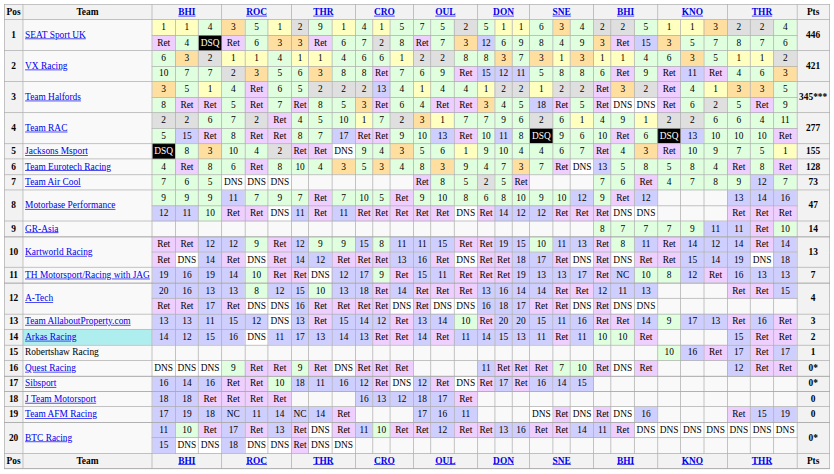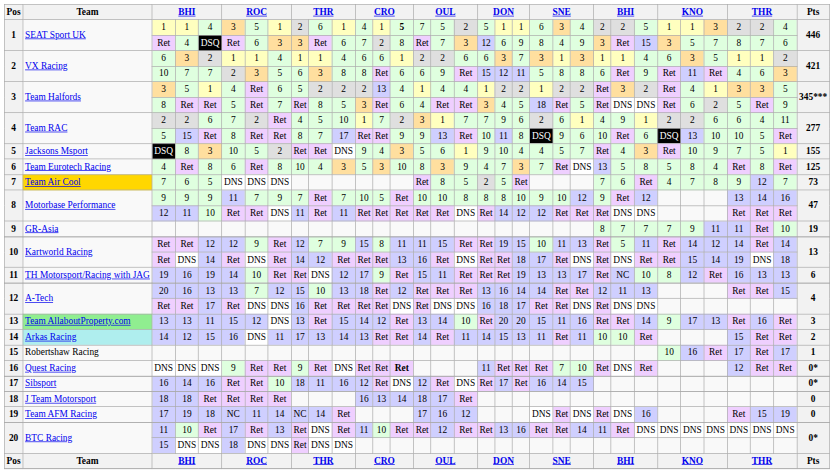(320, 27) 9 -> (320, 27) 6
(402, 27) normal -> (402, 27) bold
(466, 58) 8 -> (466, 58) 6
(486, 58) 8 -> (486, 58) 6
(402, 73) 7 -> (402, 73) 6
(422, 135) 10 -> (422, 135) 9
(762, 135) 10 -> (762, 135) 5
(257, 151) 4 -> (257, 151) 5
(562, 151) 6 -> (562, 151) 5
(402, 166) 4 -> (402, 166) 10
(813, 166) 128 -> (813, 166) 125
(53, 182) no background -> (53, 182) gold background
(422, 197) 9 -> (422, 197) 10
(486, 197) 6 -> (486, 197) 8
(813, 228) 14 -> (813, 228) 19
(320, 244) 9 -> (320, 244) 7
(623, 244) 8 -> (623, 244) 5
(813, 275) 7 -> (813, 275) 6
(257, 290) 8 -> (257, 290) 7
(402, 290) 14 -> (402, 290) 12
(78, 321) no background -> (78, 321) lightgreen background
(402, 367) normal -> (402, 367) bold
(402, 398) 12 -> (402, 398) 14
(466, 414) 11 -> (466, 414) 12
